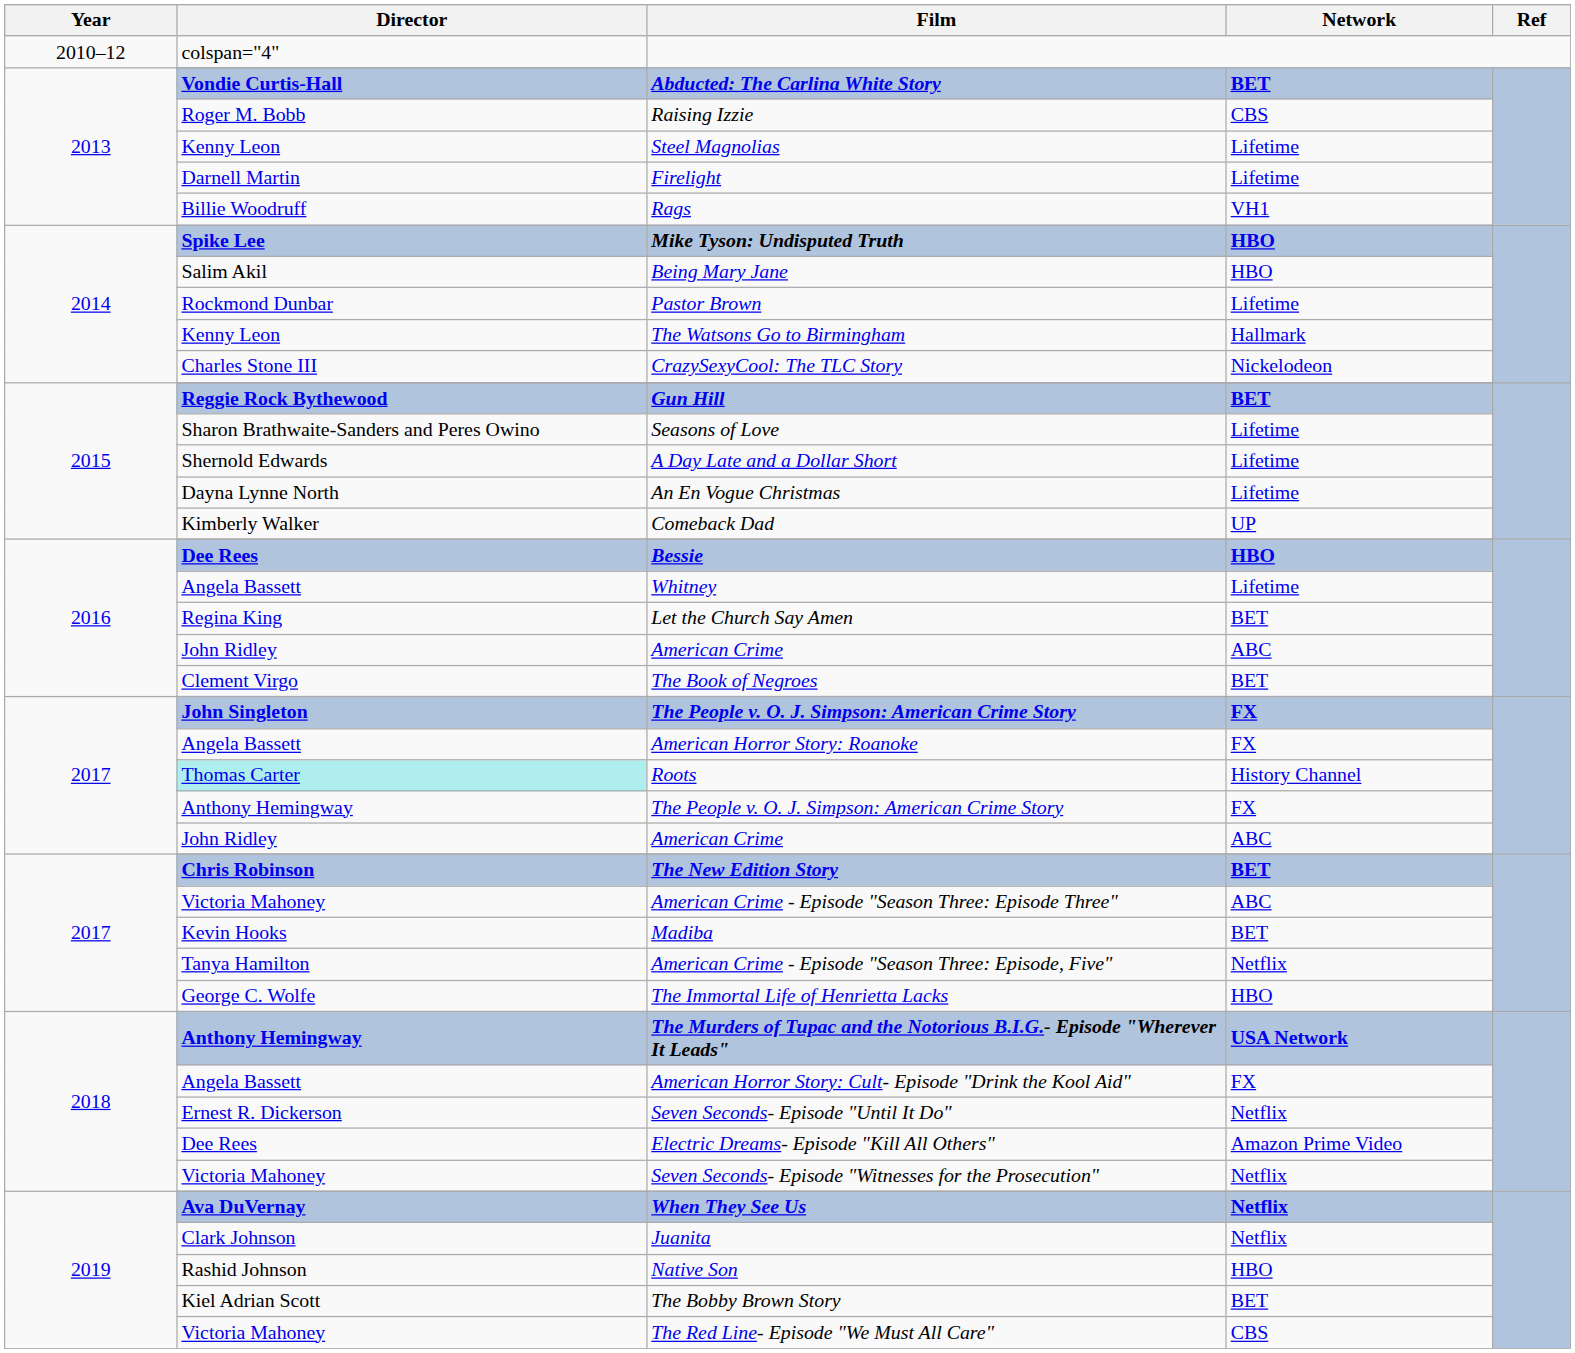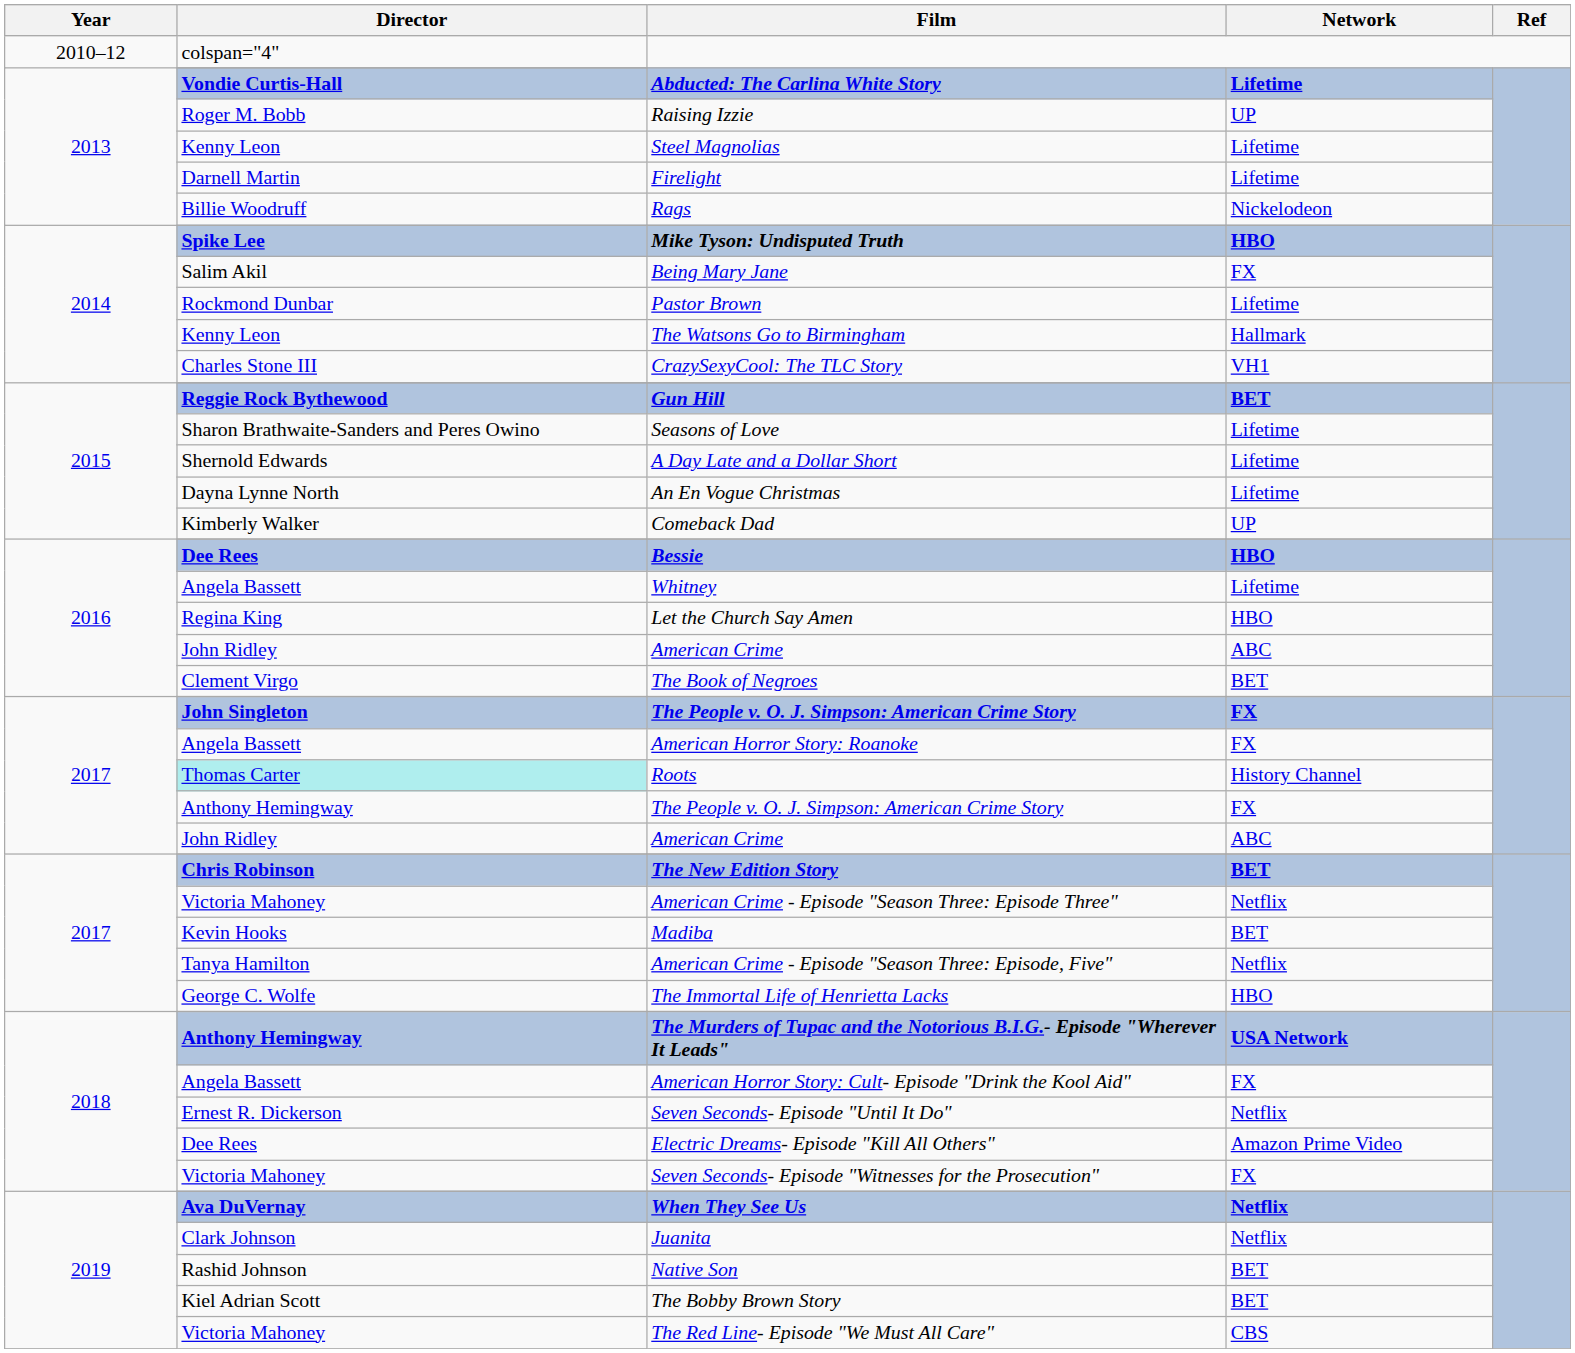(1251, 83) BET -> (1267, 83) Lifetime
(1250, 114) CBS -> (1243, 114) UP
(1250, 209) VH1 -> (1281, 209) Nickelodeon
(1252, 271) HBO -> (1243, 271) FX
(1281, 366) Nickelodeon -> (1250, 366) VH1
(1249, 618) BET -> (1252, 618) HBO
(1251, 901) ABC -> (1259, 901) Netflix
(1259, 1175) Netflix -> (1243, 1175) FX
(1252, 1269) HBO -> (1249, 1269) BET
